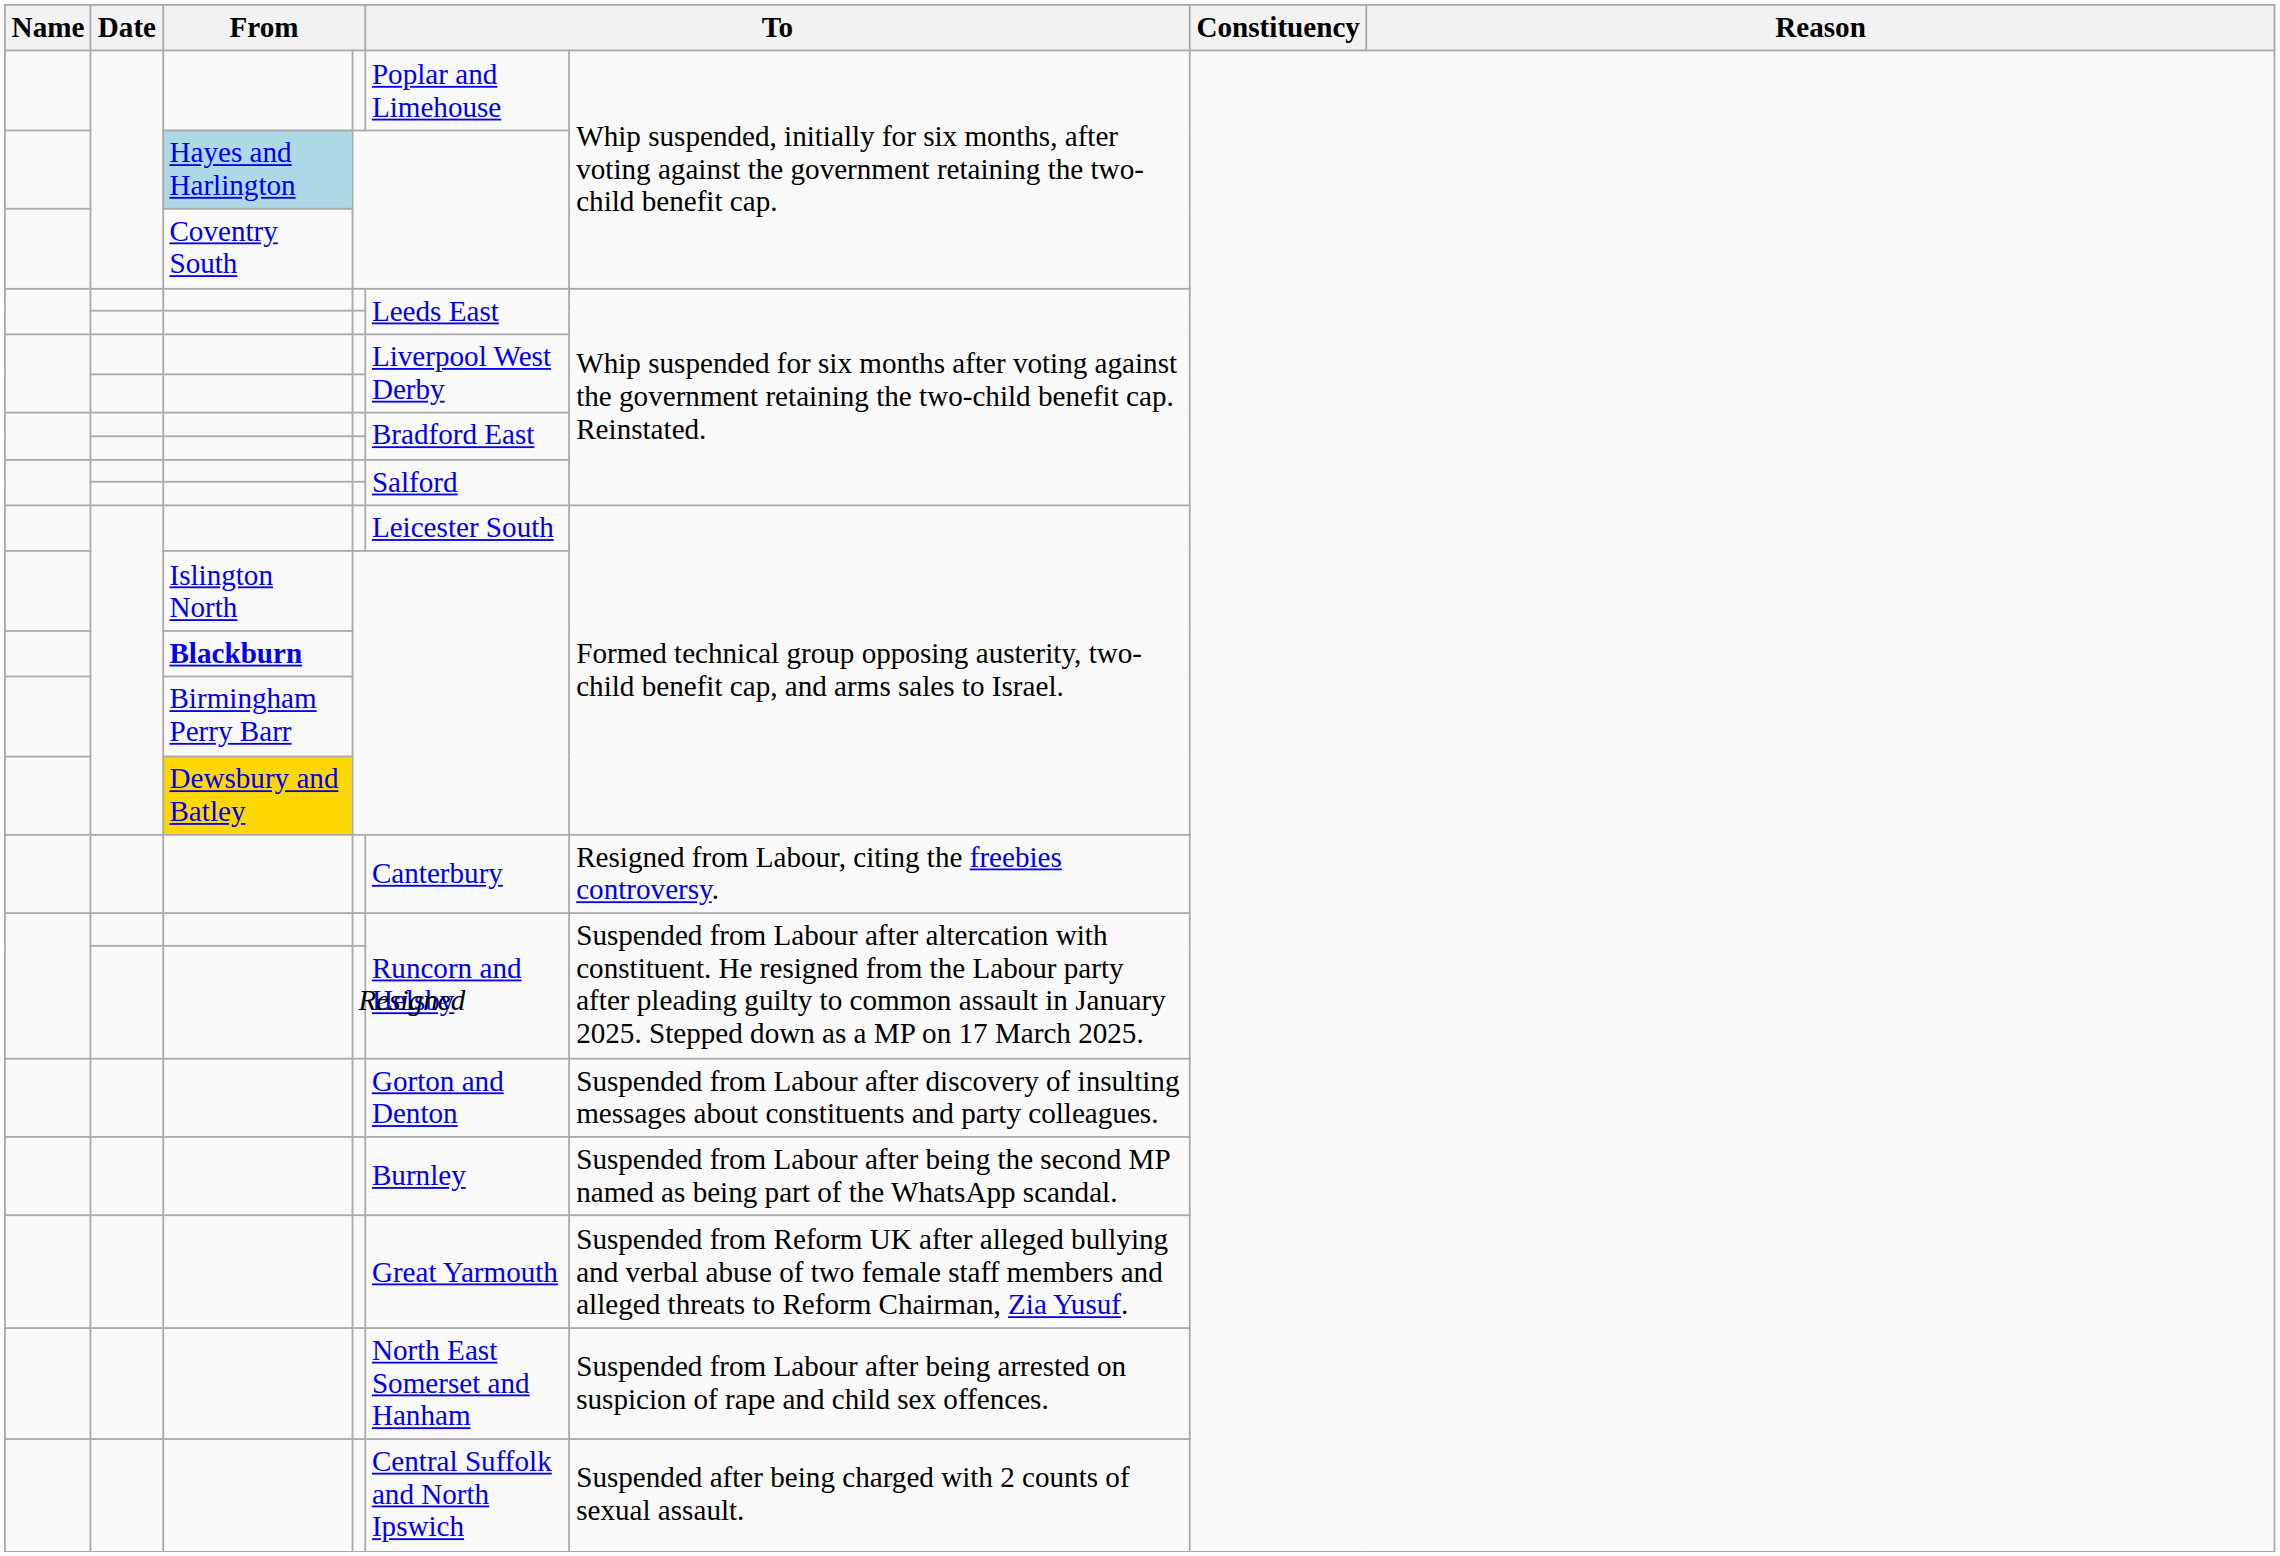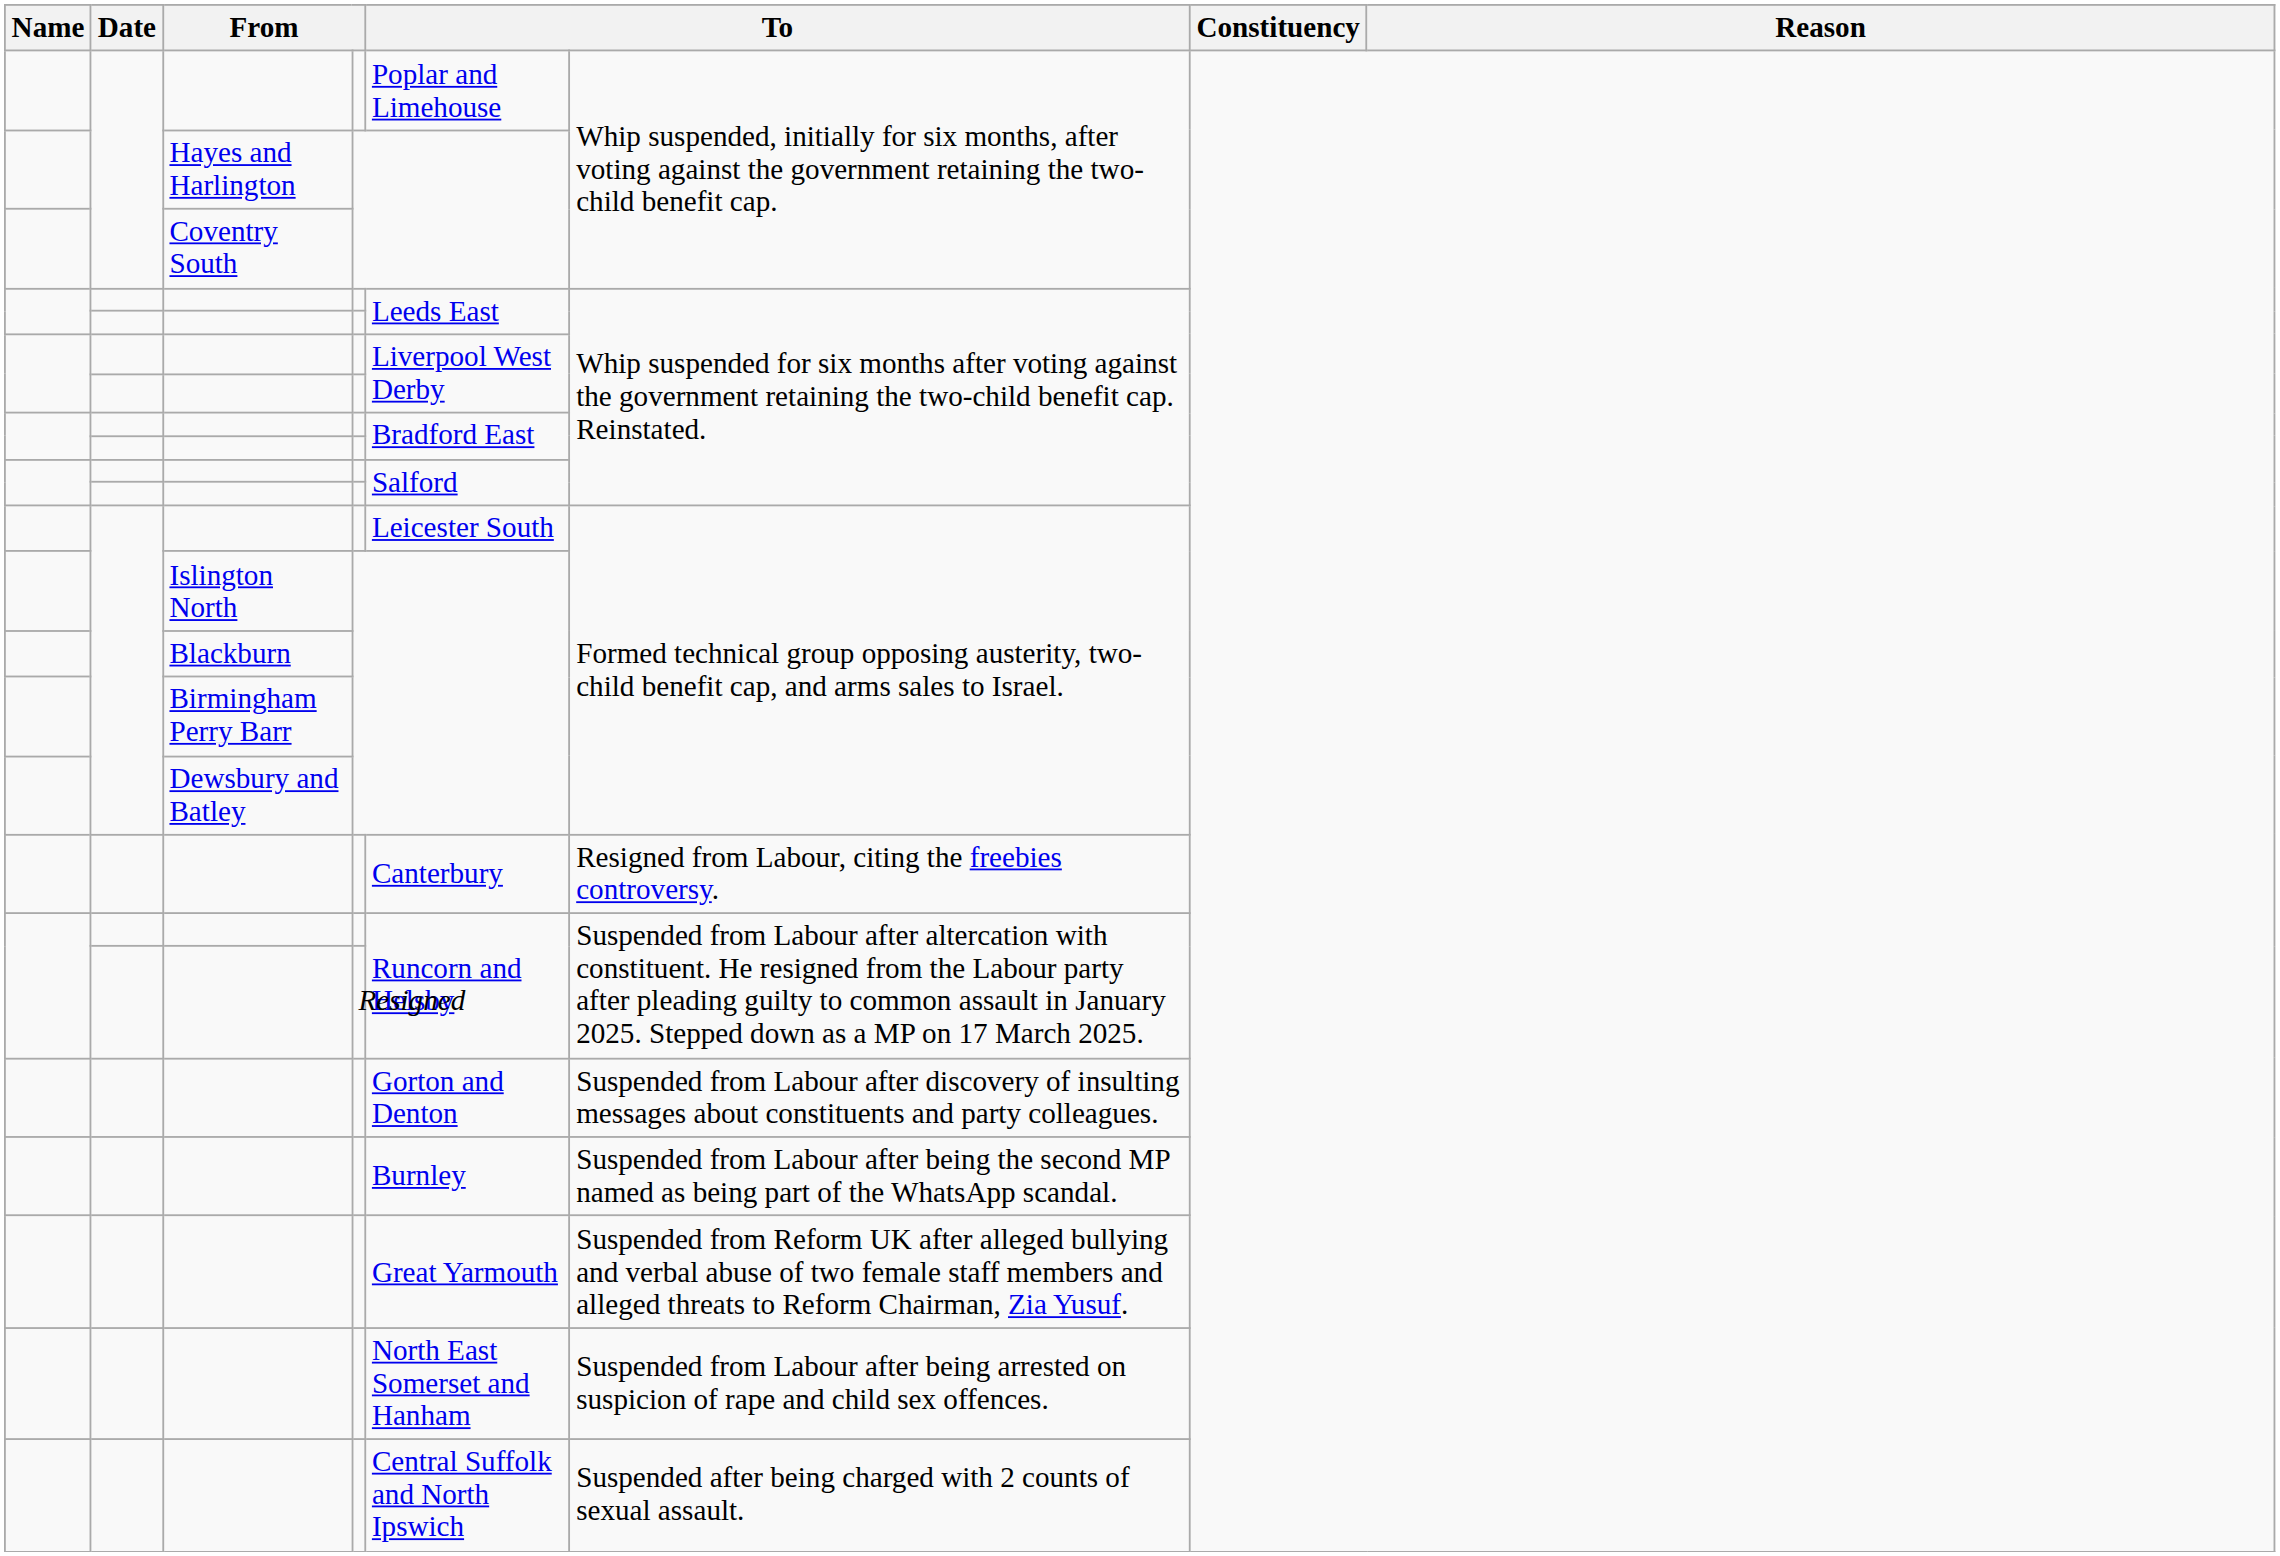(233, 169) lightblue background -> (233, 169) no background
(236, 653) bold -> (230, 653) normal
(254, 794) gold background -> (254, 794) no background
